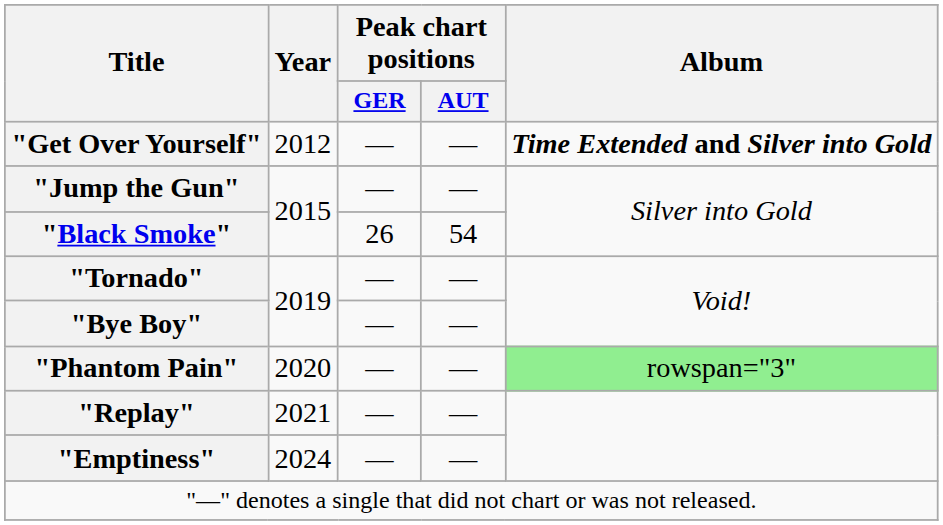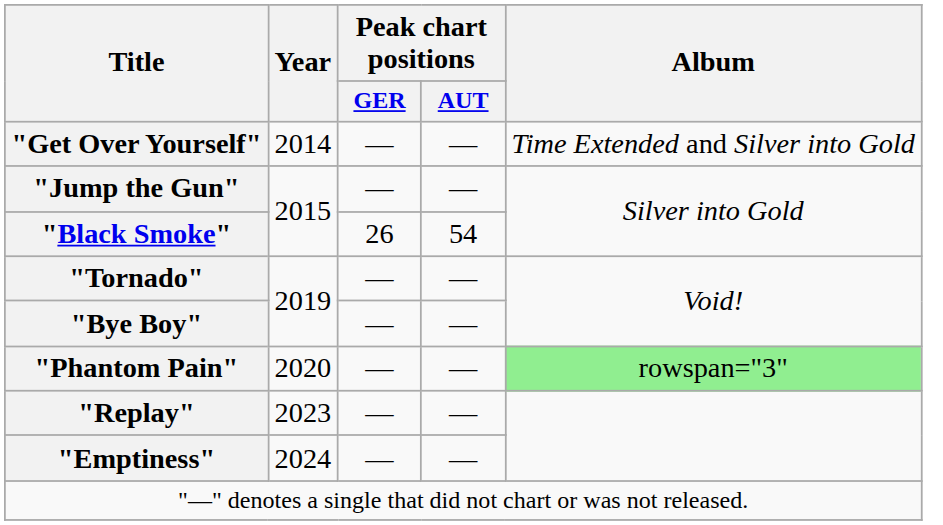(303, 143) 2012 -> (303, 143) 2014
(721, 143) bold -> (713, 143) normal
(303, 412) 2021 -> (303, 412) 2023
